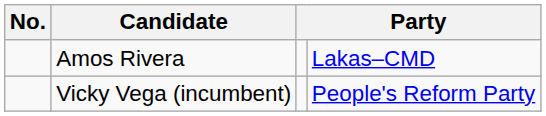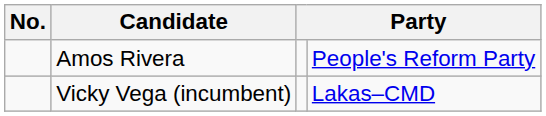(373, 57) Lakas–CMD -> (424, 57) People's Reform Party
(424, 93) People's Reform Party -> (373, 93) Lakas–CMD
